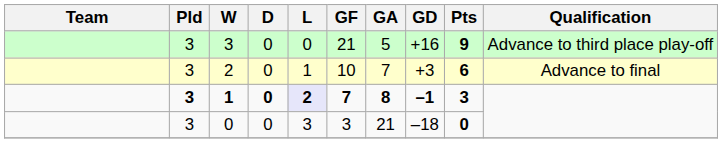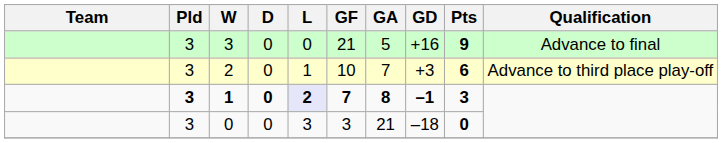(600, 44) Advance to third place play-off -> (600, 44) Advance to final
(600, 71) Advance to final -> (600, 71) Advance to third place play-off
